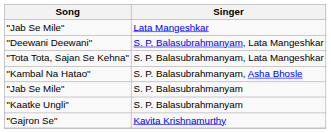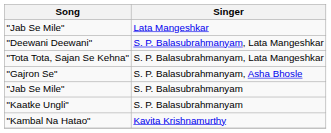(49, 74) "Kambal Na Hatao" -> (32, 74) "Gajron Se"
(32, 120) "Gajron Se" -> (49, 120) "Kambal Na Hatao"
